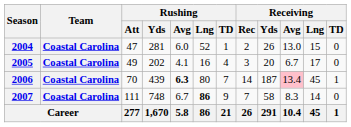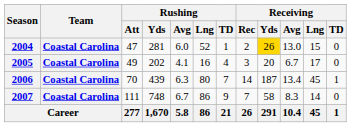(269, 46) no background -> (269, 46) gold background
(182, 79) bold -> (182, 79) normal
(292, 79) pink background -> (292, 79) no background
(205, 96) bold -> (205, 96) normal
